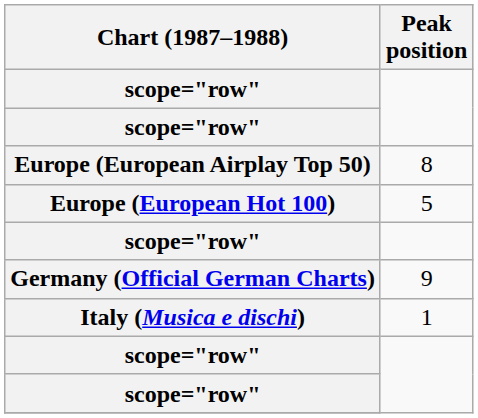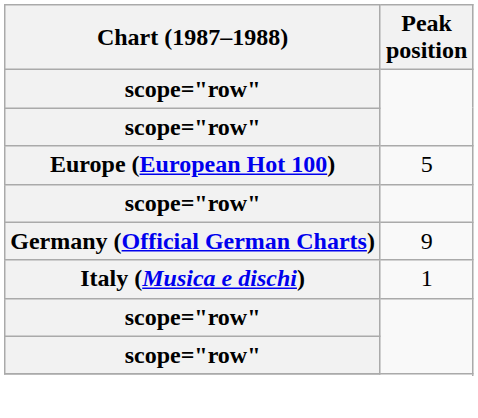- row: (193, 164)
